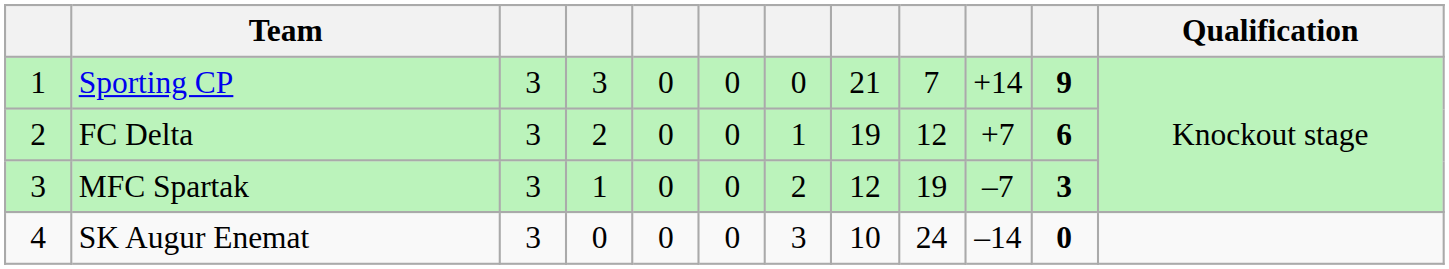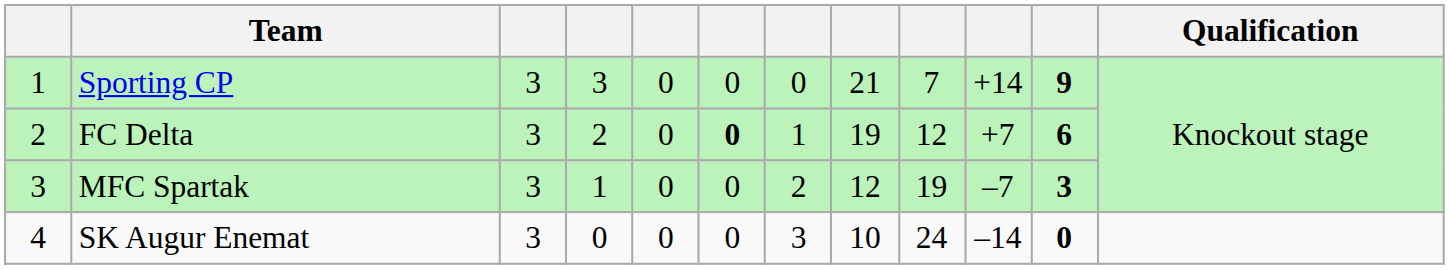(732, 134) normal -> (732, 134) bold
